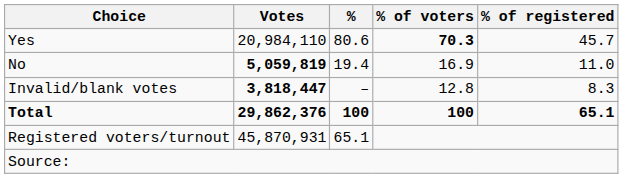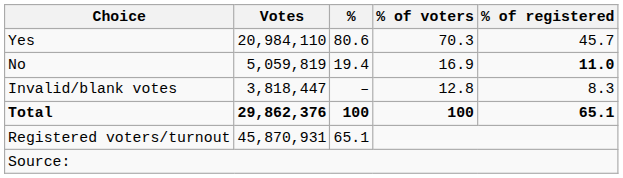(456, 41) bold -> (456, 41) normal
(286, 65) bold -> (286, 65) normal
(597, 65) normal -> (597, 65) bold
(286, 89) bold -> (286, 89) normal
